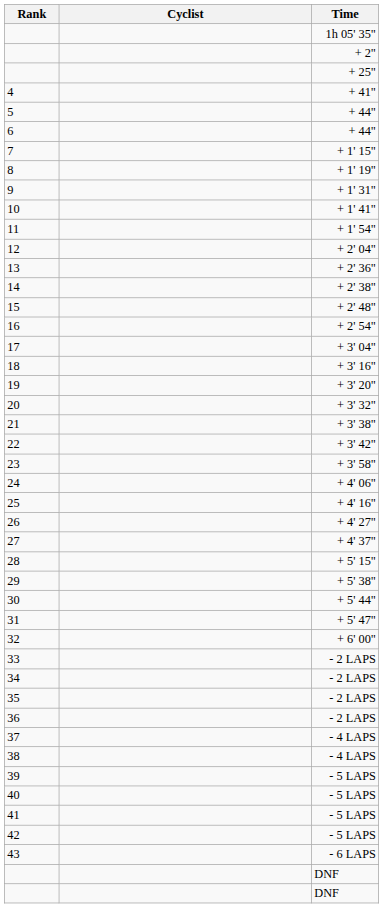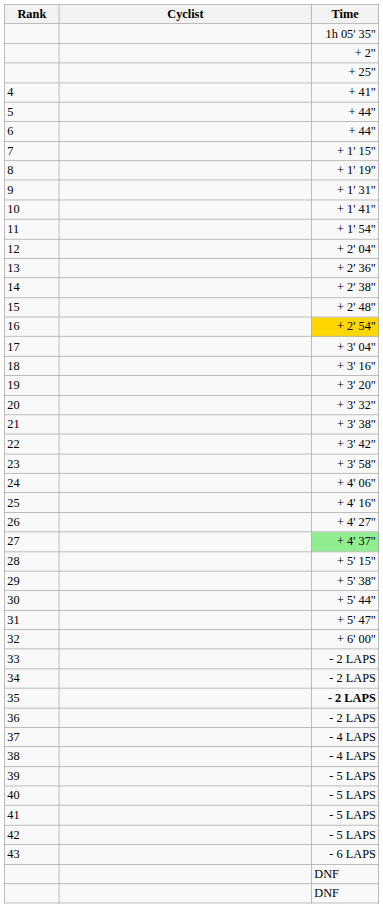(356, 326) no background -> (356, 326) gold background
(356, 541) no background -> (356, 541) lightgreen background
(353, 698) normal -> (352, 698) bold
